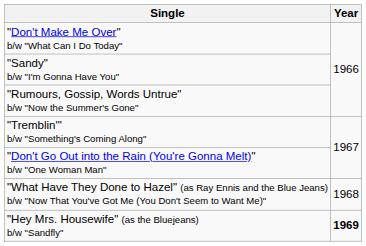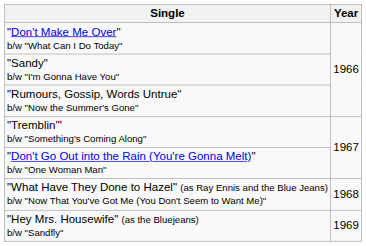(346, 225) bold -> (346, 225) normal
